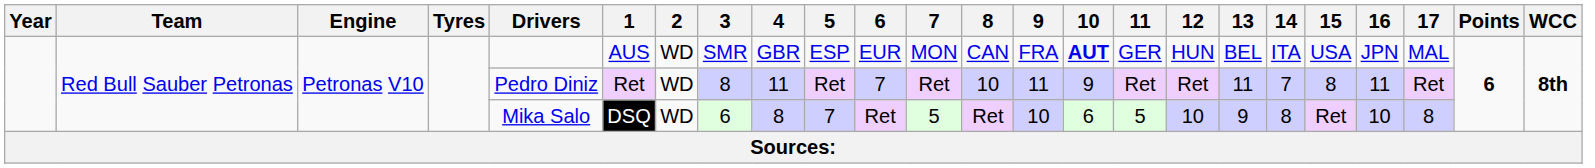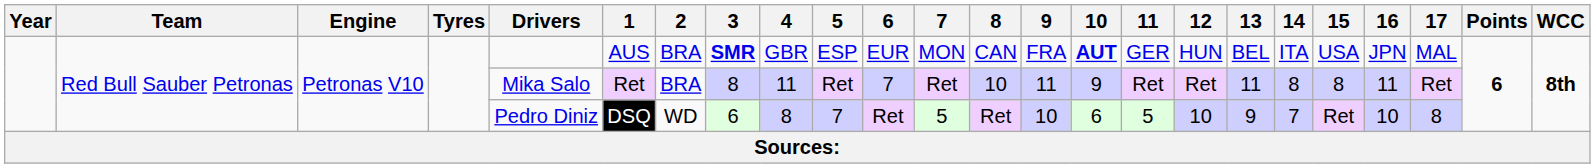(677, 52) WD -> (681, 52) BRA
(725, 52) normal -> (733, 52) bold
(546, 84) Pedro Diniz -> (546, 84) Mika Salo
(677, 84) WD -> (681, 84) BRA
(1286, 84) 7 -> (1294, 84) 8
(546, 116) Mika Salo -> (546, 116) Pedro Diniz
(1286, 116) 8 -> (1294, 116) 7
